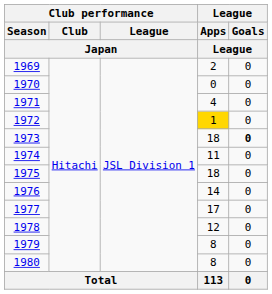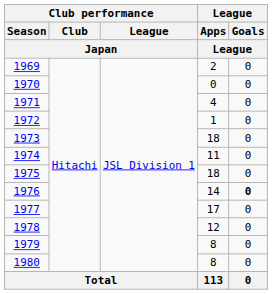(213, 120) gold background -> (213, 120) no background
(248, 138) bold -> (248, 138) normal
(248, 191) normal -> (248, 191) bold
